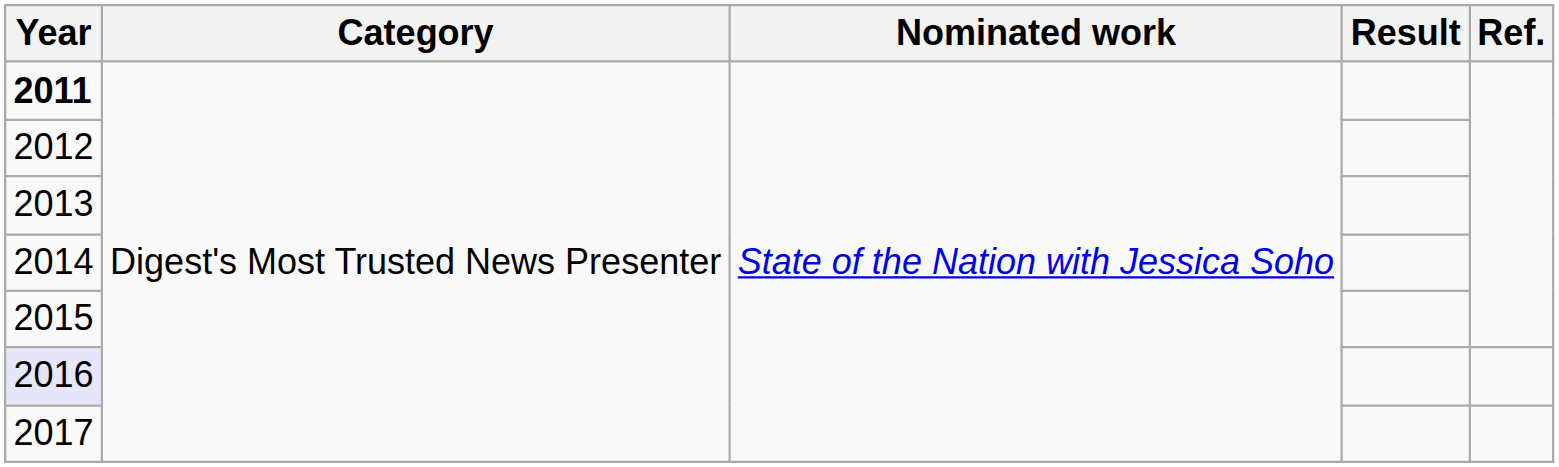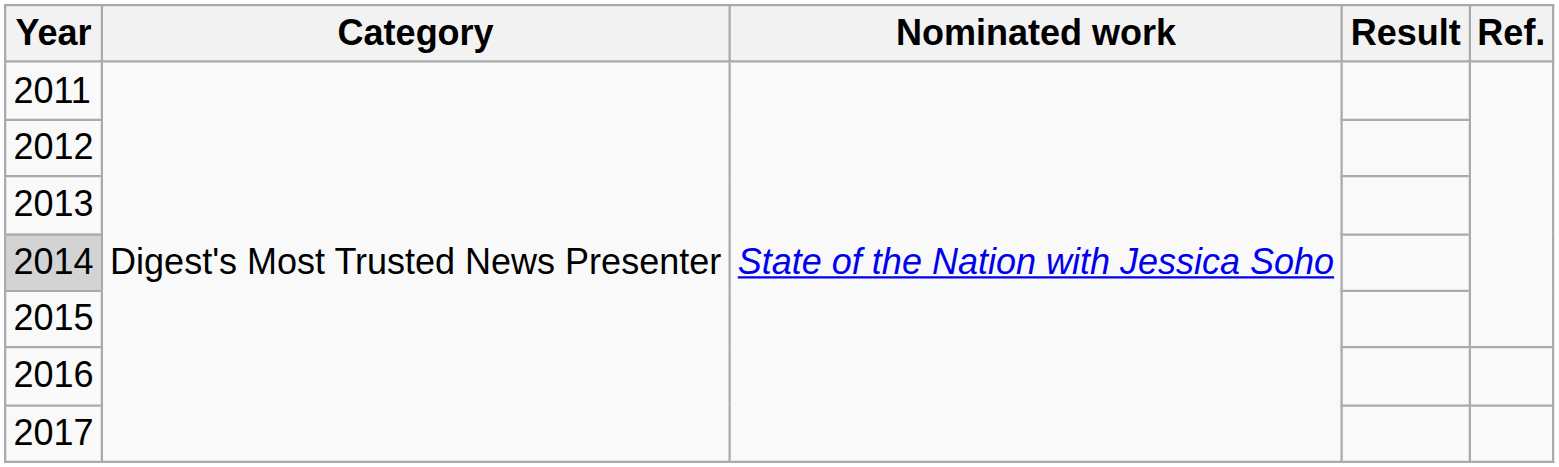(52, 90) bold -> (52, 90) normal
(53, 261) no background -> (53, 261) lightgrey background
(53, 375) lavender background -> (53, 375) no background
